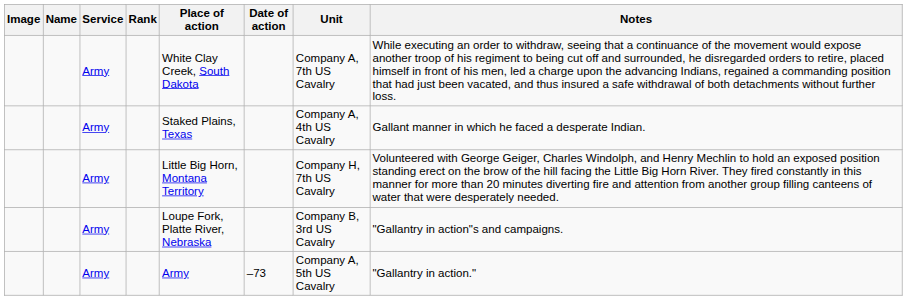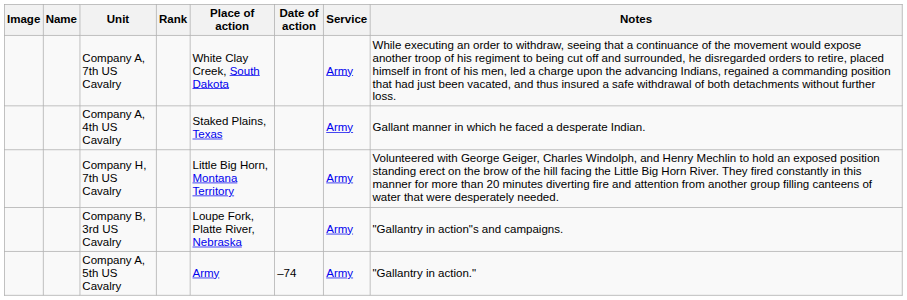columns swapped: (103, 20) <-> (332, 20)
(256, 273) –73 -> (287, 273) –74
